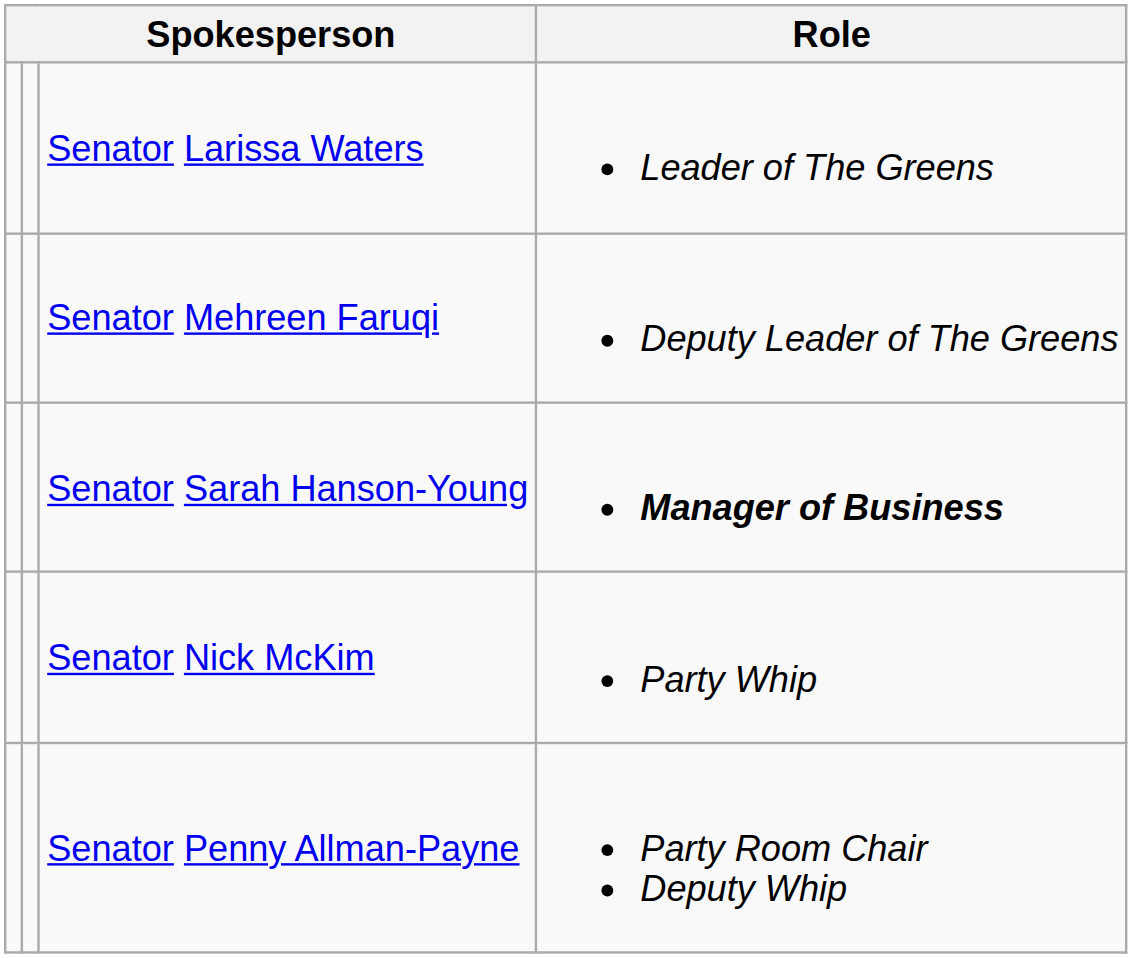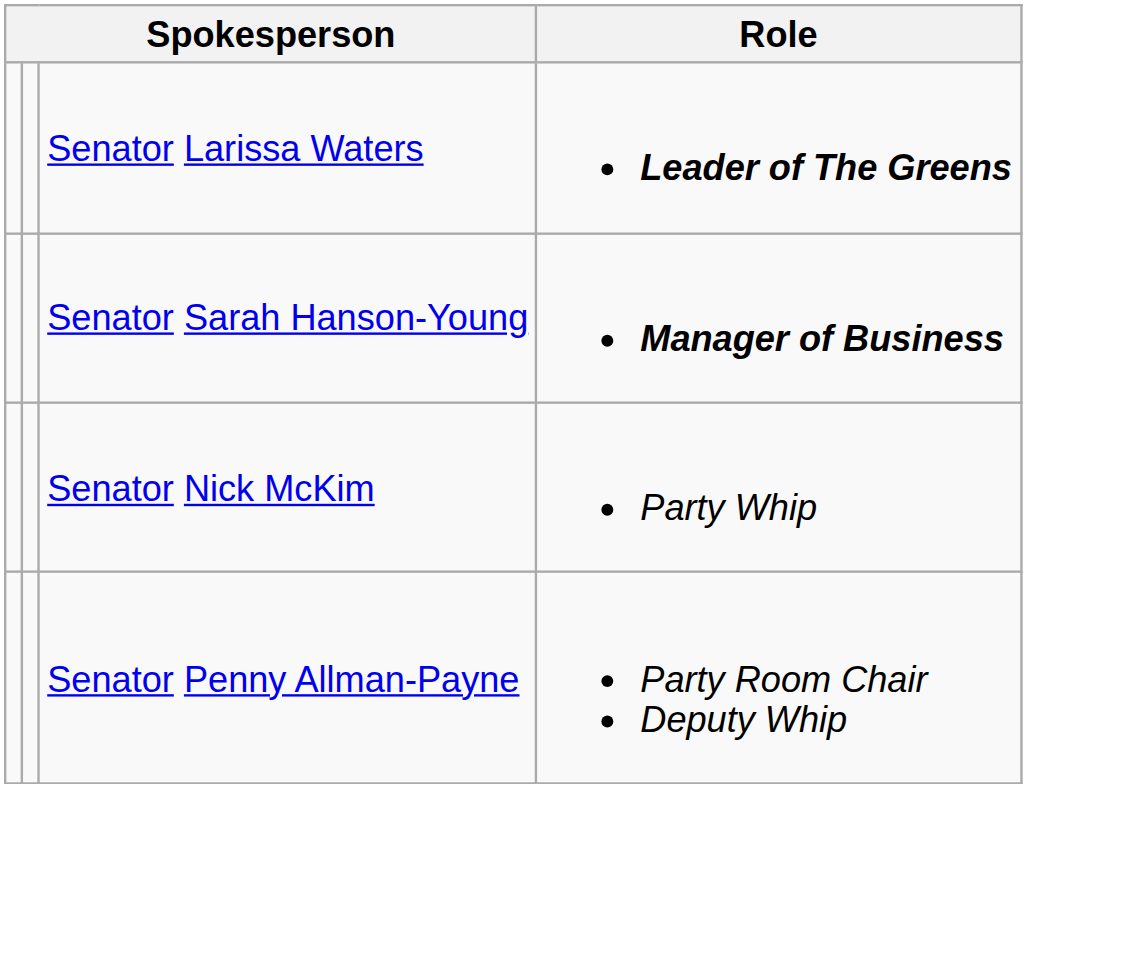(832, 168) normal -> (778, 168) bold
- row: (243, 318)
